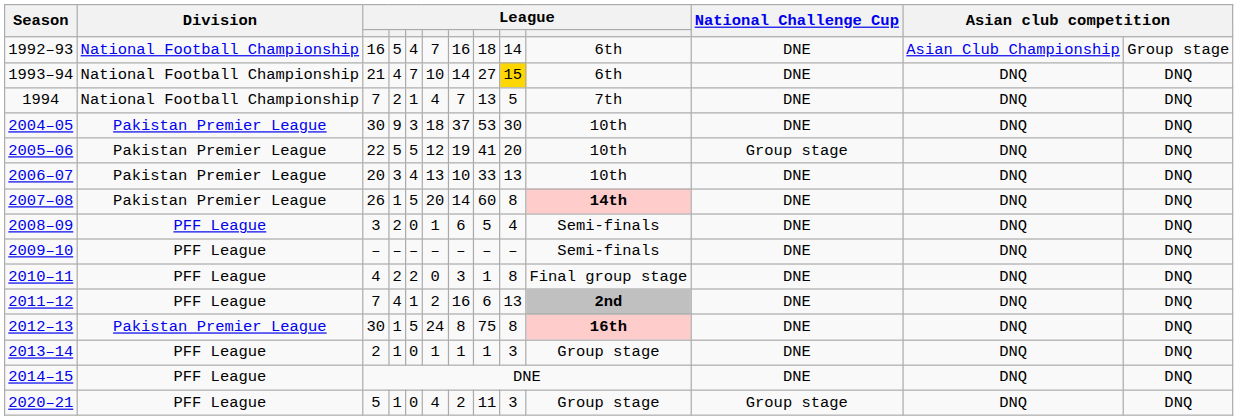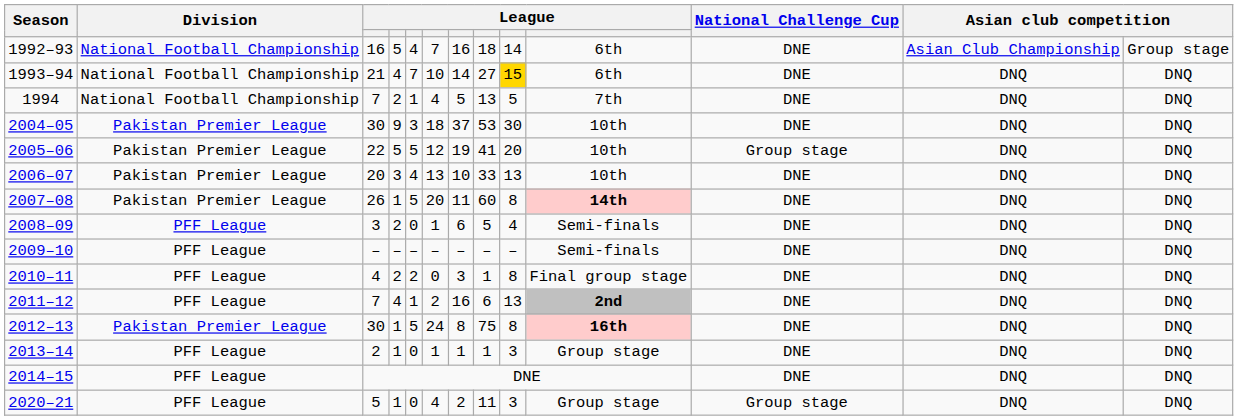(461, 100) 7 -> (461, 100) 5
(461, 201) 14 -> (461, 201) 11
